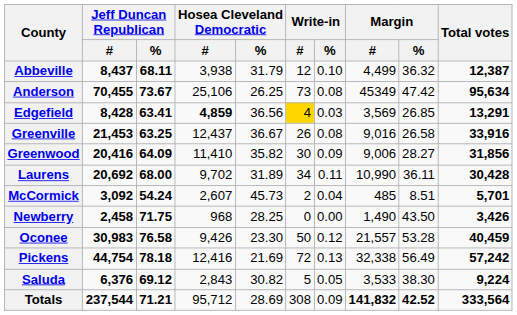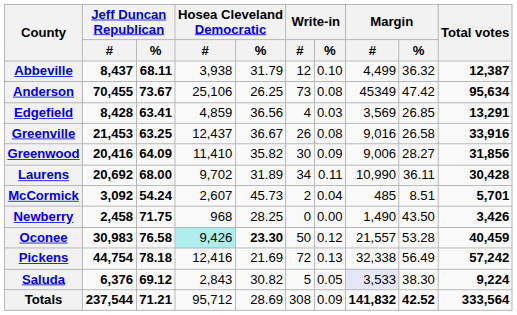(216, 112) bold -> (216, 112) normal
(307, 112) gold background -> (307, 112) no background
(216, 237) no background -> (216, 237) paleturquoise background
(267, 237) normal -> (267, 237) bold
(380, 279) no background -> (380, 279) lavender background
